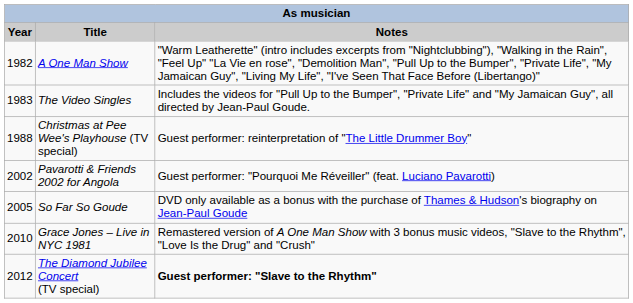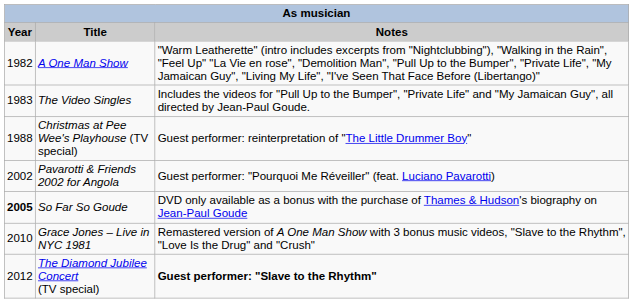(20, 207) normal -> (20, 207) bold
